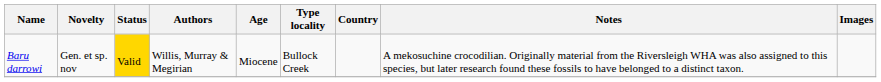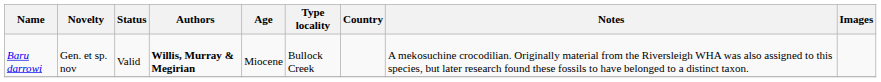(129, 61) gold background -> (129, 61) no background
(190, 61) normal -> (193, 61) bold
